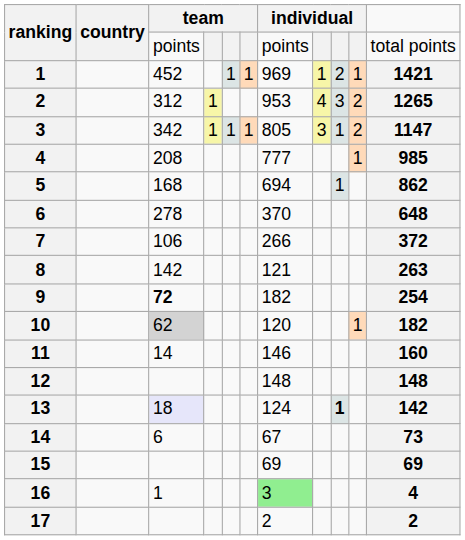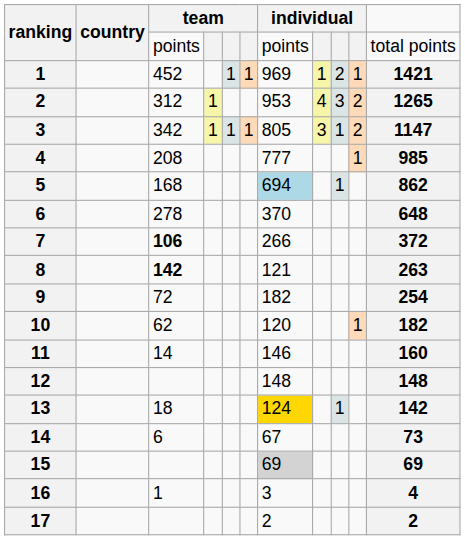(276, 185) no background -> (276, 185) lightblue background
(168, 241) normal -> (168, 241) bold
(168, 269) normal -> (168, 269) bold
(163, 297) bold -> (163, 297) normal
(163, 325) lightgrey background -> (163, 325) no background
(163, 409) lavender background -> (163, 409) no background
(276, 409) no background -> (276, 409) gold background
(340, 409) bold -> (340, 409) normal
(272, 465) no background -> (272, 465) lightgrey background
(267, 492) lightgreen background -> (267, 492) no background
